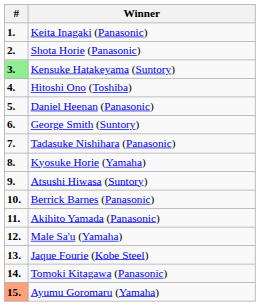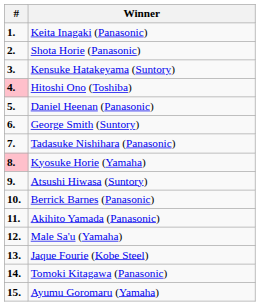(11, 69) lightgreen background -> (11, 69) no background
(11, 88) no background -> (11, 88) pink background
(11, 162) no background -> (11, 162) pink background
(14, 292) lightsalmon background -> (14, 292) no background
